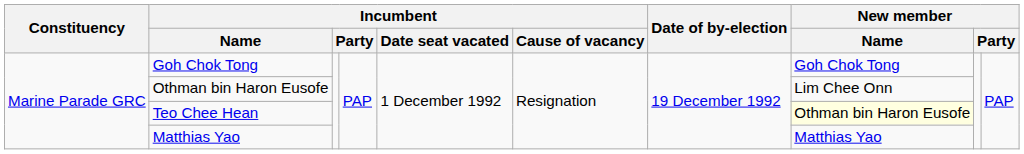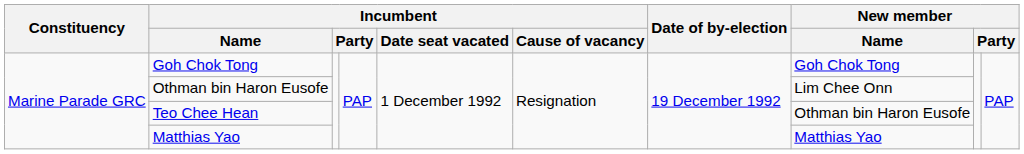(882, 112) lightyellow background -> (882, 112) no background
